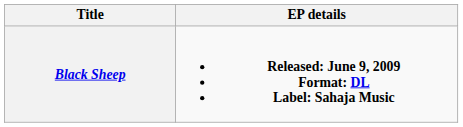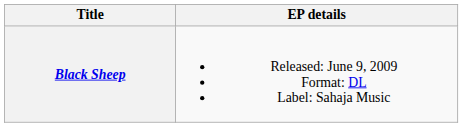(317, 82) bold -> (317, 82) normal
